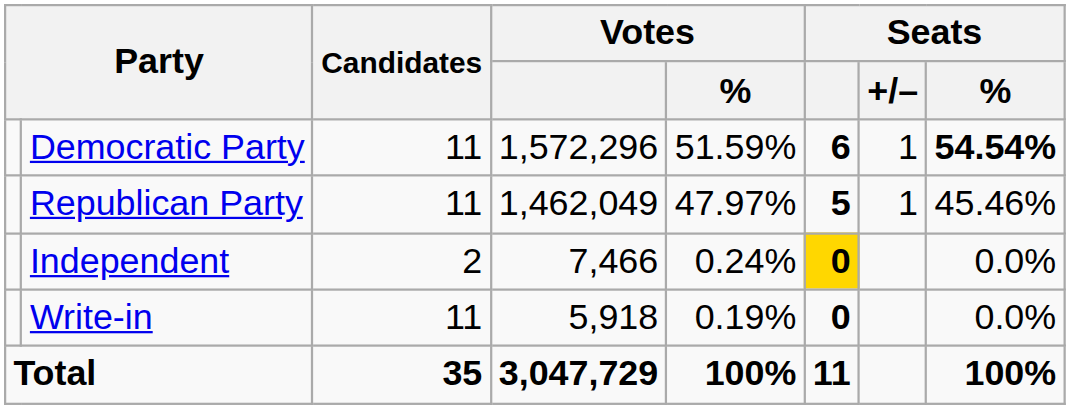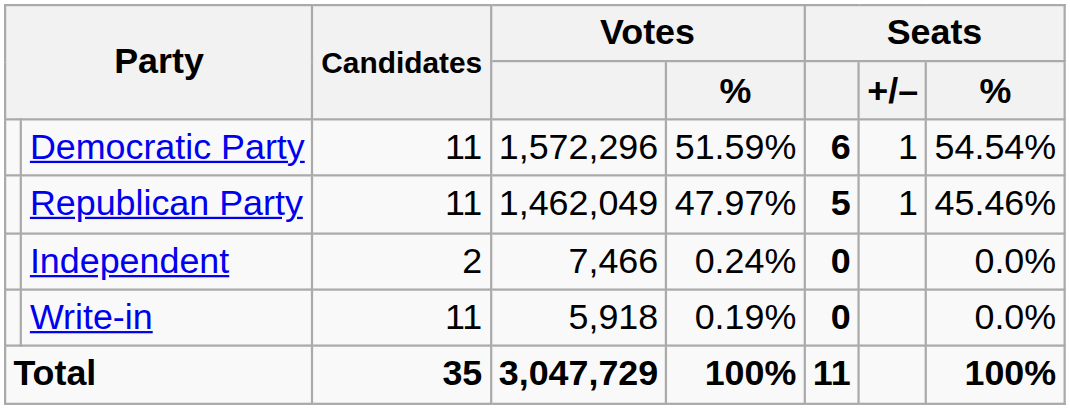(995, 146) bold -> (995, 146) normal
(841, 260) gold background -> (841, 260) no background
